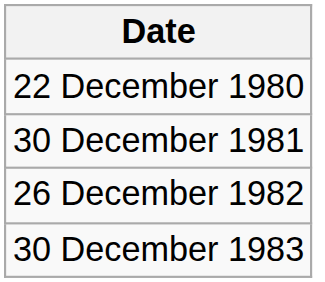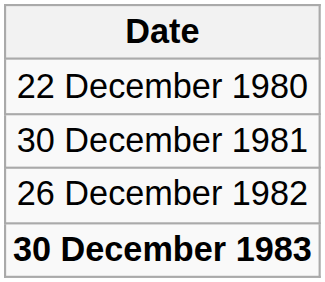(159, 248) normal -> (162, 248) bold
